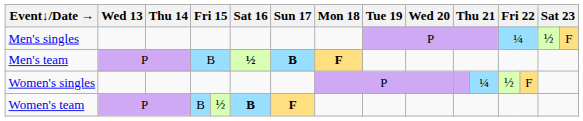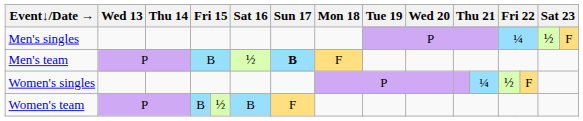(251, 60) bold -> (251, 60) normal
(339, 60) bold -> (339, 60) normal
(251, 105) bold -> (251, 105) normal
(293, 105) bold -> (293, 105) normal
